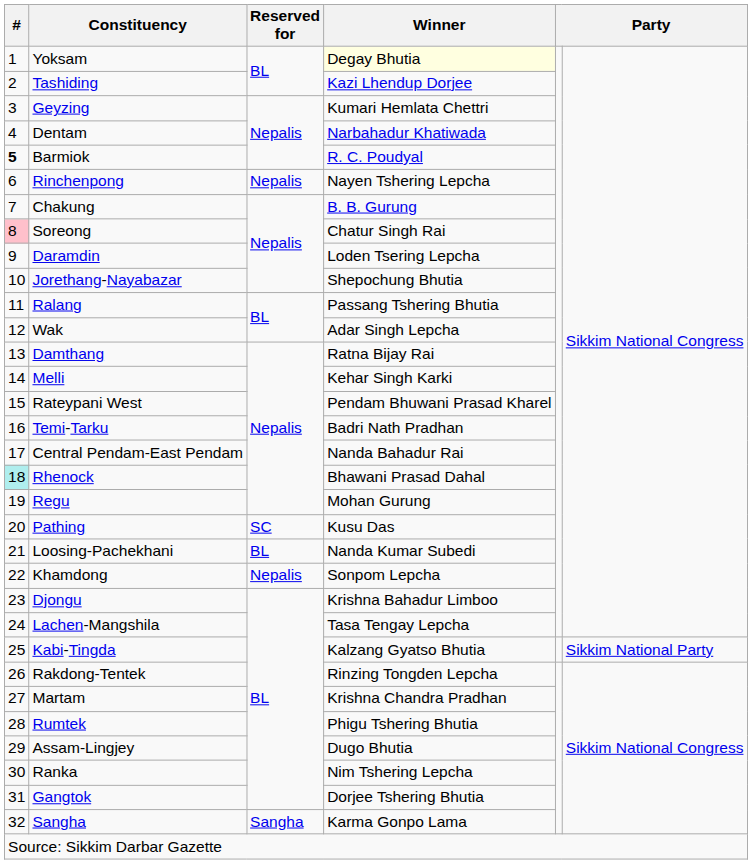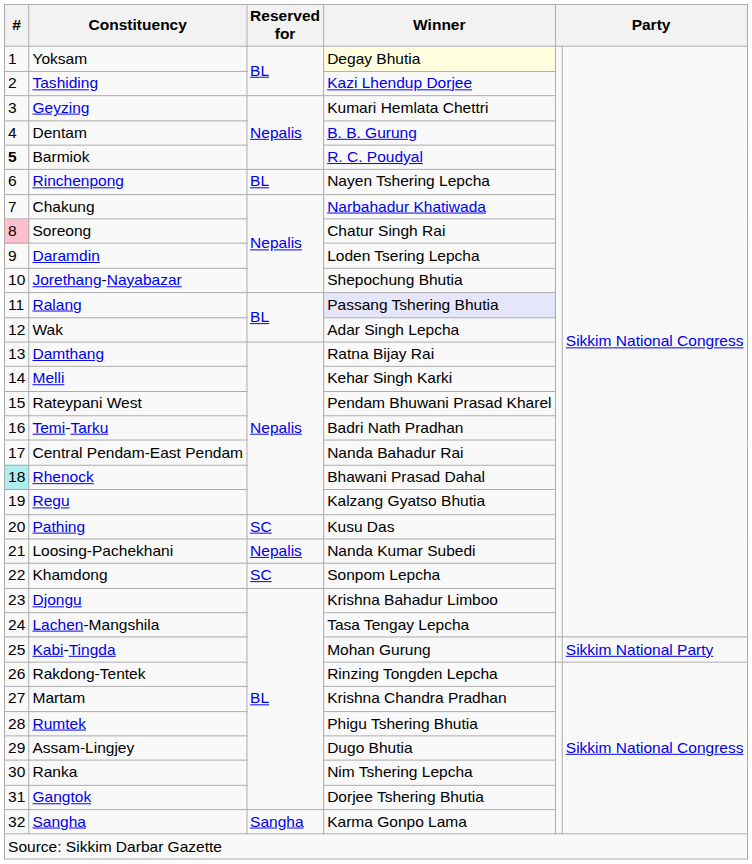(407, 132) Narbahadur Khatiwada -> (372, 132) B. B. Gurung
(276, 181) Nepalis -> (260, 181) BL
(372, 206) B. B. Gurung -> (407, 206) Narbahadur Khatiwada
(413, 305) no background -> (413, 305) lavender background
(379, 501) Mohan Gurung -> (406, 501) Kalzang Gyatso Bhutia
(260, 551) BL -> (276, 551) Nepalis
(276, 575) Nepalis -> (261, 575) SC
(406, 649) Kalzang Gyatso Bhutia -> (379, 649) Mohan Gurung
